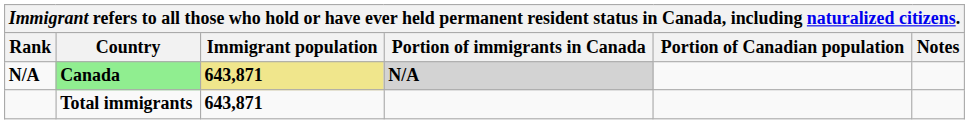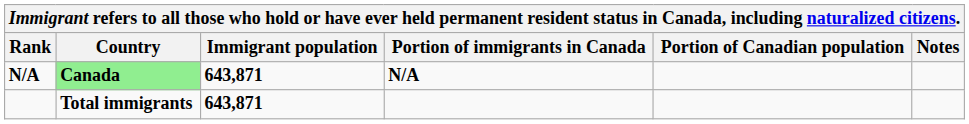(234, 75) khaki background -> (234, 75) no background
(404, 75) lightgrey background -> (404, 75) no background
